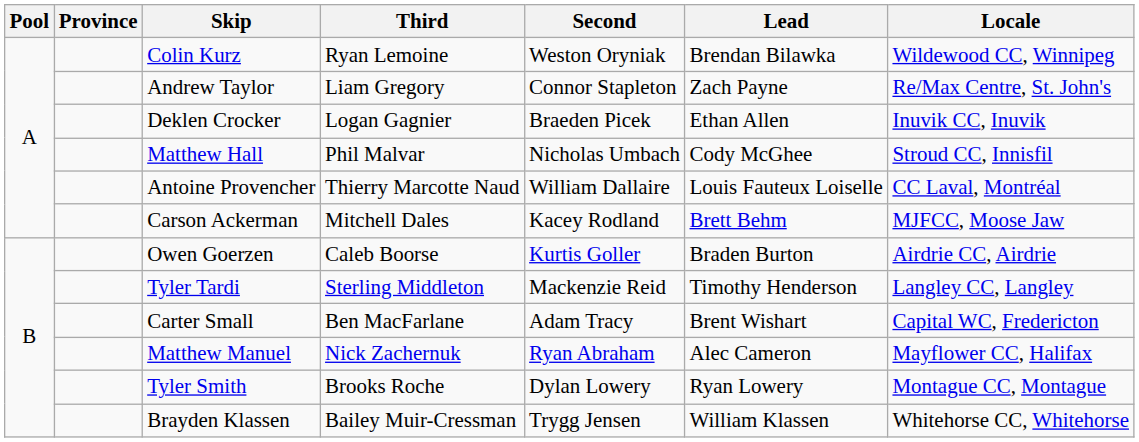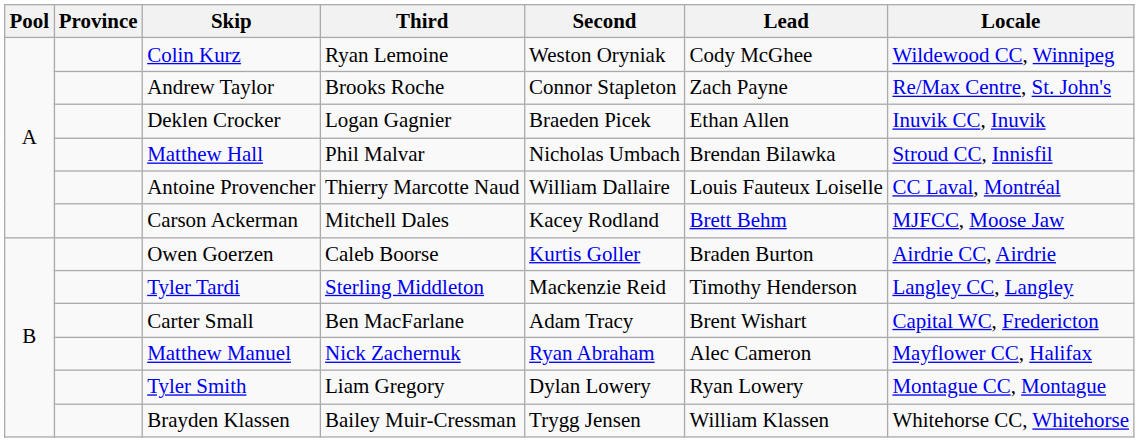(763, 54) Brendan Bilawka -> (751, 54) Cody McGhee
(385, 87) Liam Gregory -> (385, 87) Brooks Roche
(751, 154) Cody McGhee -> (763, 154) Brendan Bilawka
(385, 386) Brooks Roche -> (385, 386) Liam Gregory
